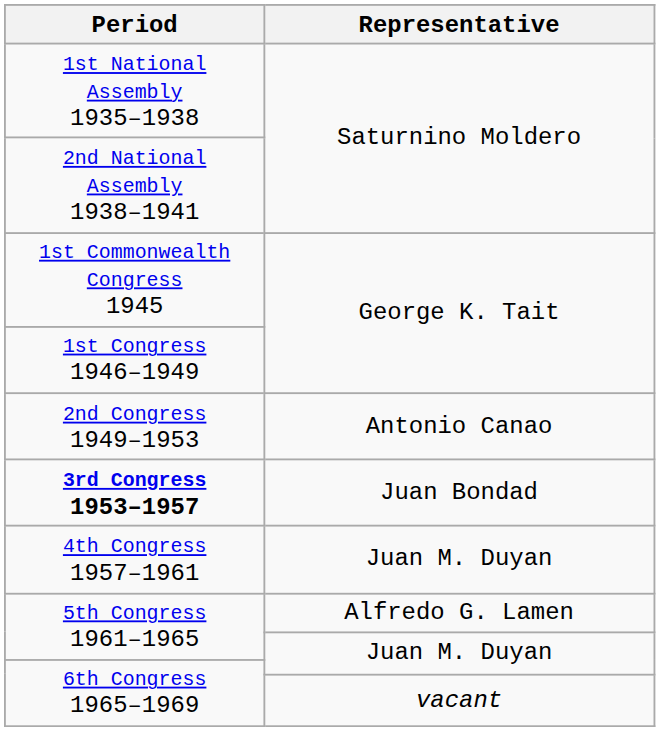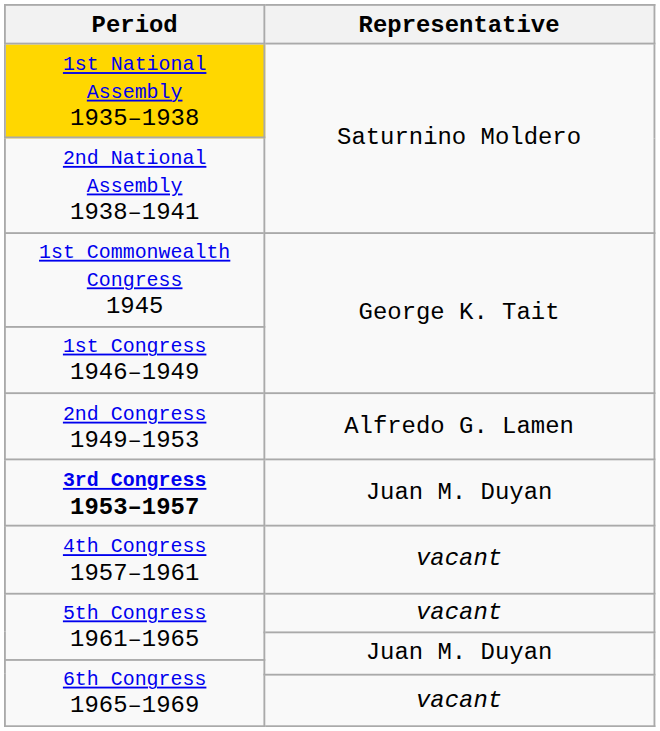(135, 93) no background -> (135, 93) gold background
(459, 426) Antonio Canao -> (459, 426) Alfredo G. Lamen
(459, 493) Juan Bondad -> (459, 493) Juan M. Duyan
(459, 560) Juan M. Duyan -> (459, 560) vacant
(459, 612) Alfredo G. Lamen -> (459, 612) vacant
